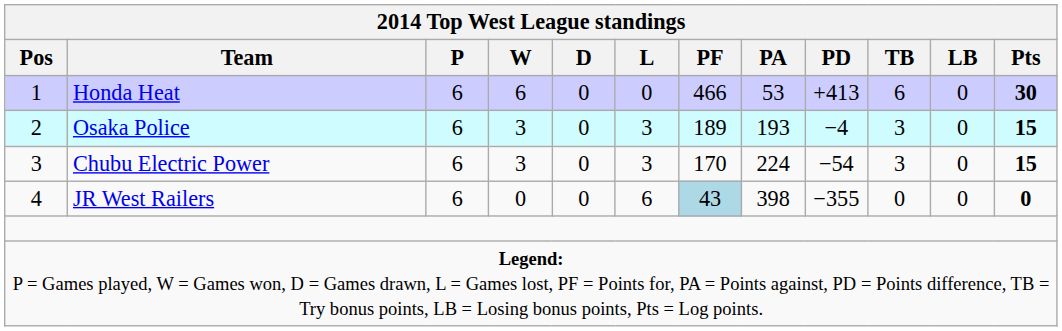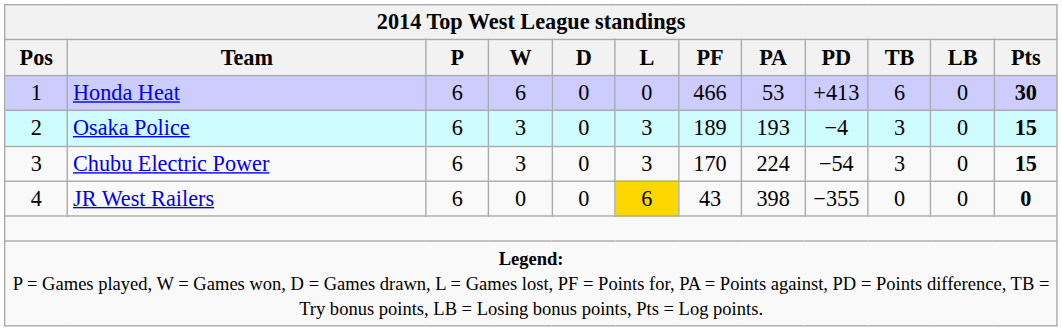(647, 198) no background -> (647, 198) gold background
(710, 198) lightblue background -> (710, 198) no background
